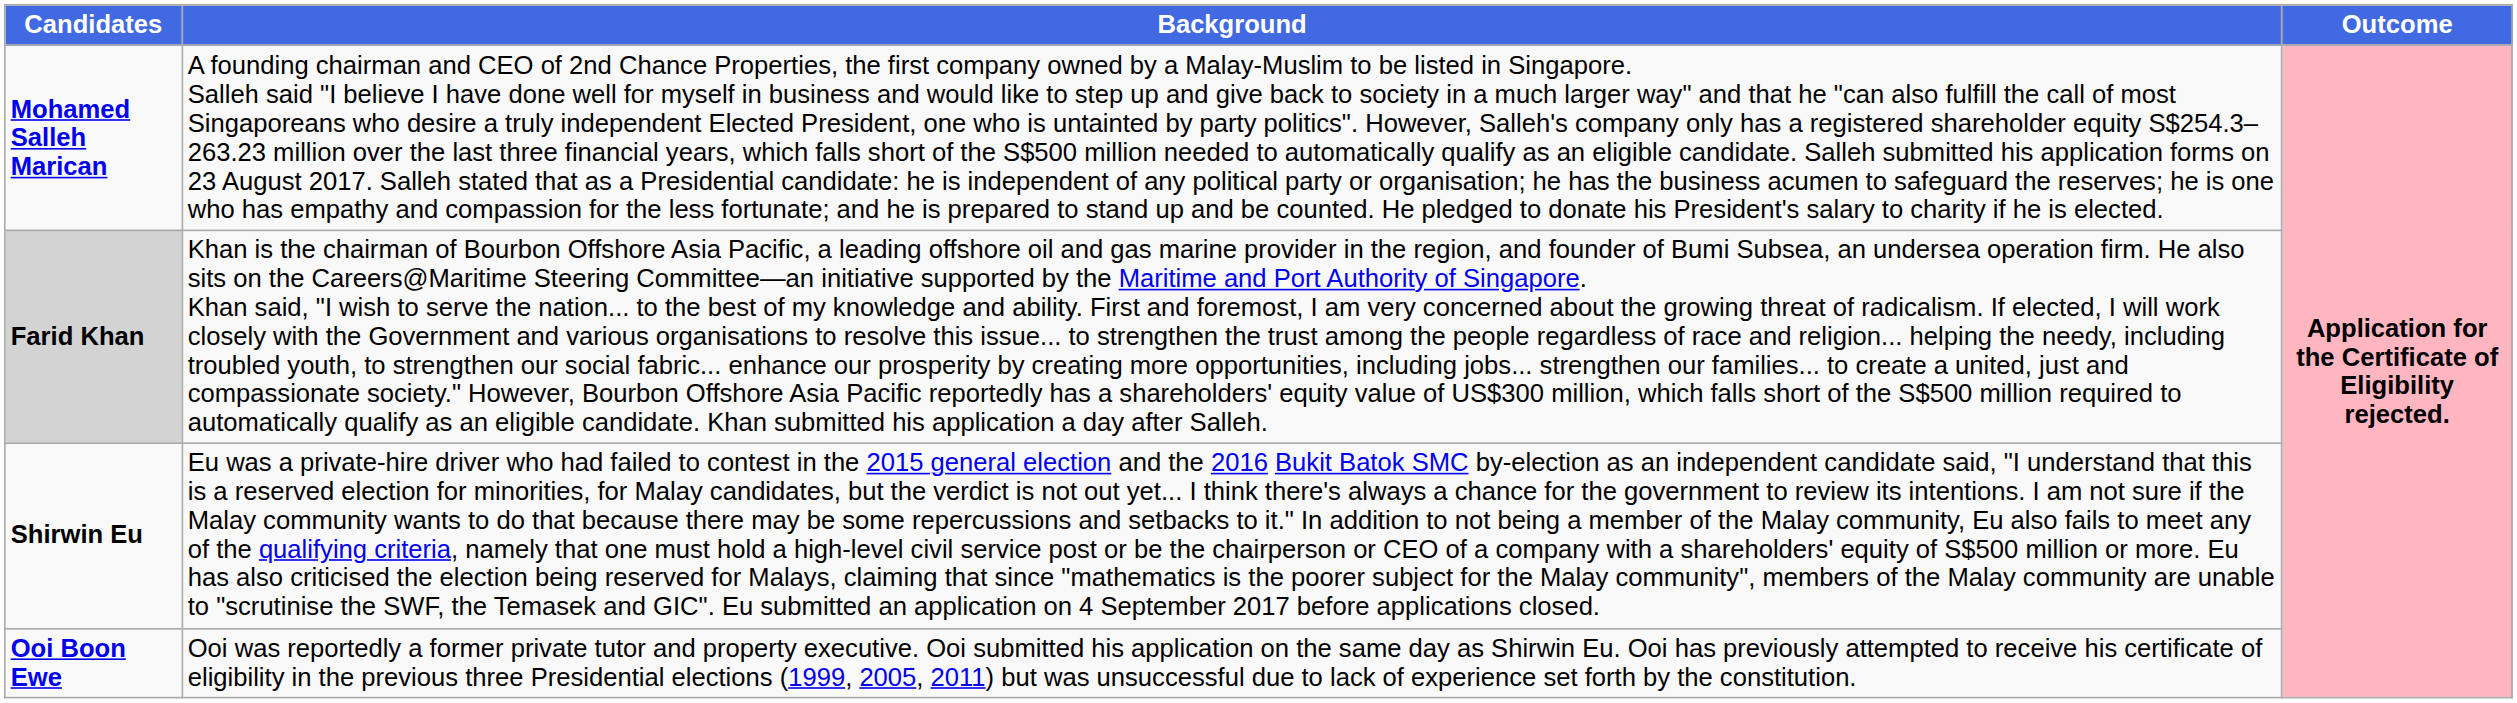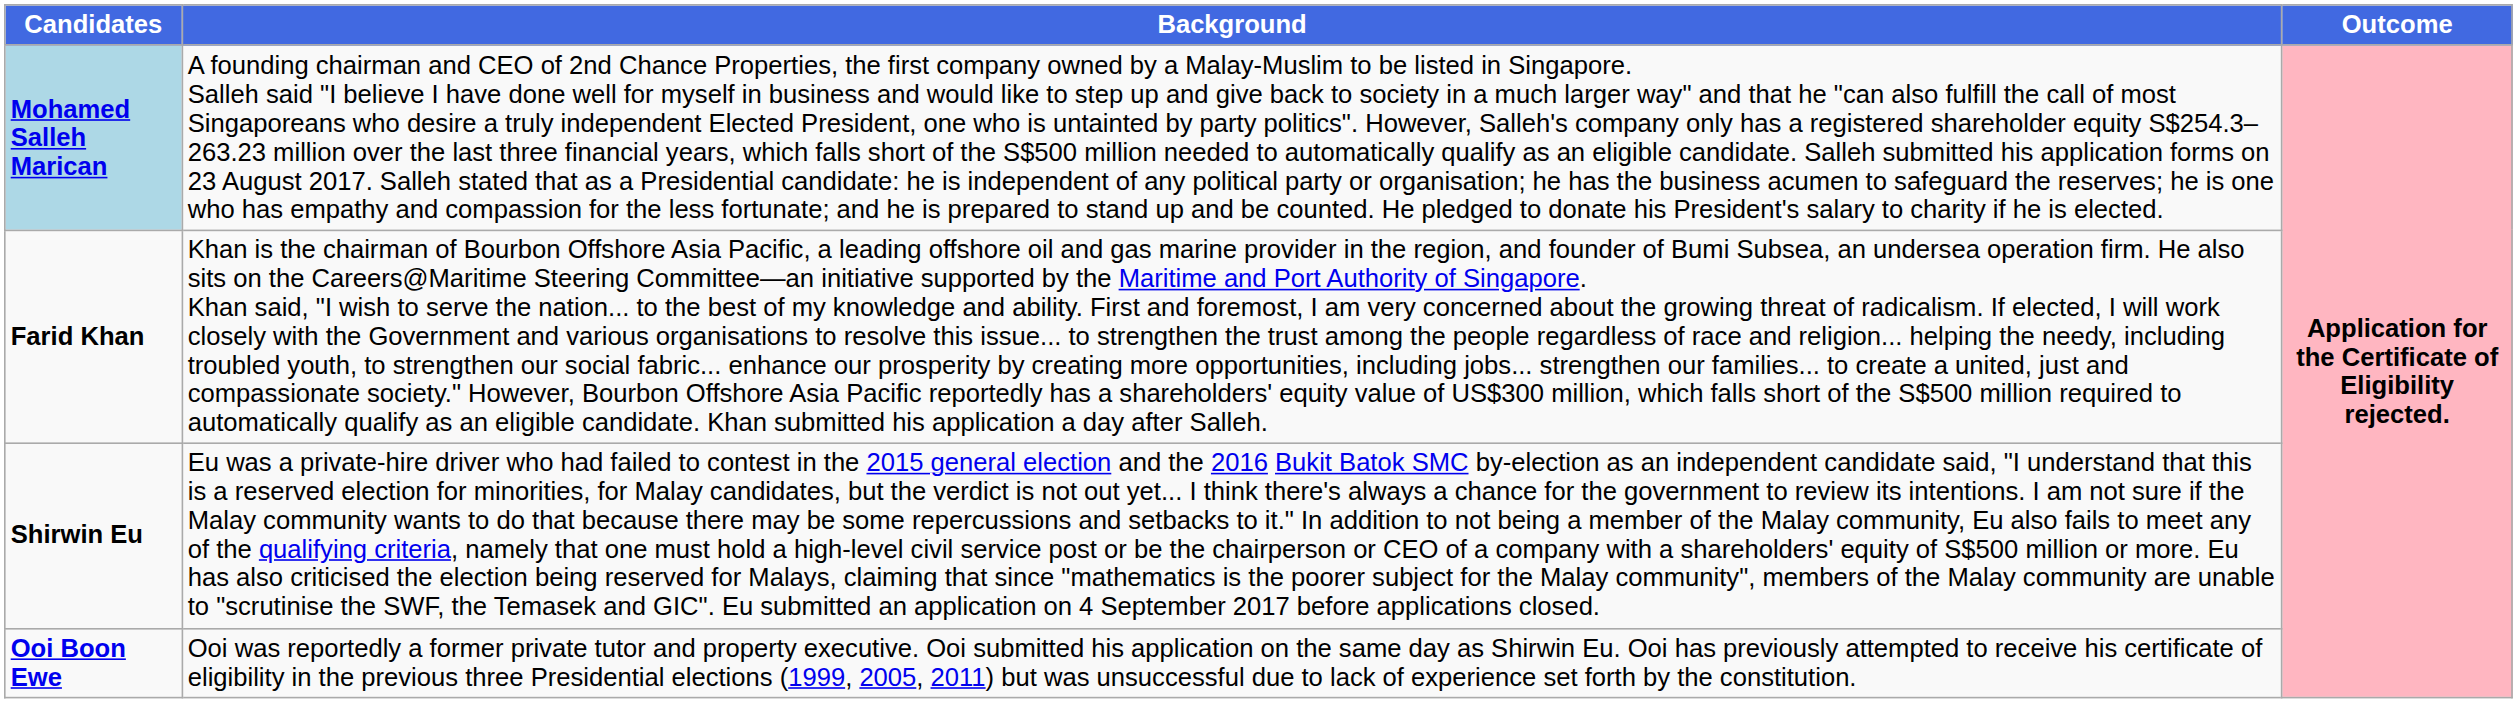(70, 137) no background -> (70, 137) lightblue background
(78, 336) lightgrey background -> (78, 336) no background
